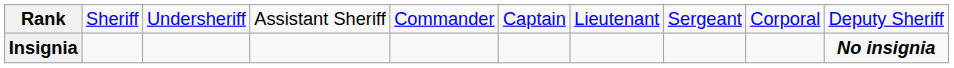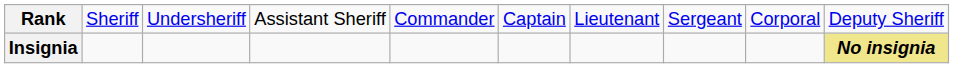(886, 47) no background -> (886, 47) khaki background
